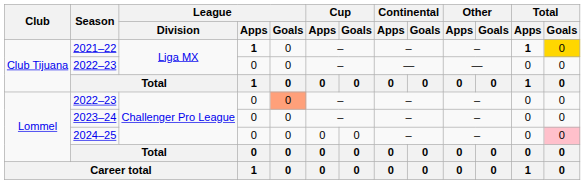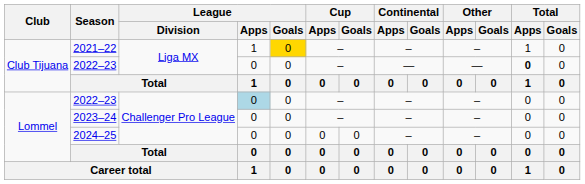(254, 48) bold -> (254, 48) normal
(288, 48) no background -> (288, 48) gold background
(528, 48) bold -> (528, 48) normal
(562, 48) gold background -> (562, 48) no background
(528, 65) normal -> (528, 65) bold
(254, 100) no background -> (254, 100) lightblue background
(288, 100) lightsalmon background -> (288, 100) no background
(562, 135) pink background -> (562, 135) no background
